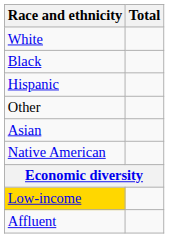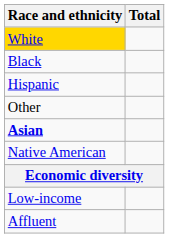(25, 38) no background -> (25, 38) gold background
(25, 130) normal -> (25, 130) bold
(45, 198) gold background -> (45, 198) no background
